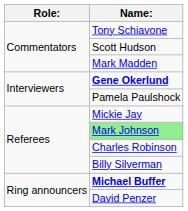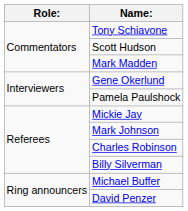(130, 80) bold -> (128, 80) normal
(126, 131) lightgreen background -> (126, 131) no background
(129, 181) bold -> (126, 181) normal
